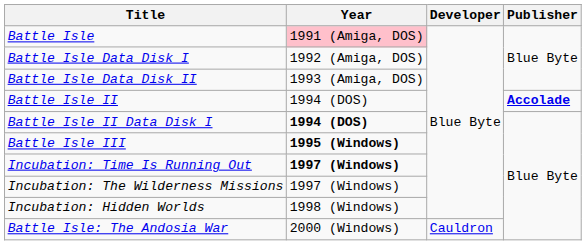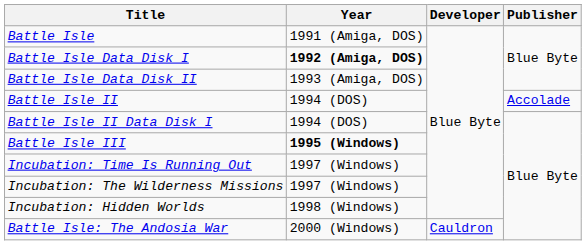(357, 37) pink background -> (357, 37) no background
(357, 58) normal -> (357, 58) bold
(539, 101) bold -> (539, 101) normal
(329, 122) bold -> (329, 122) normal
(345, 165) bold -> (345, 165) normal
